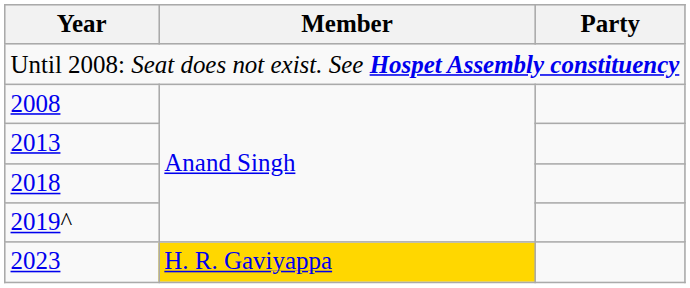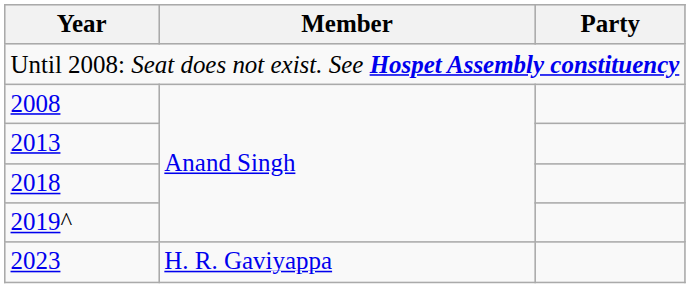(248, 261) gold background -> (248, 261) no background
